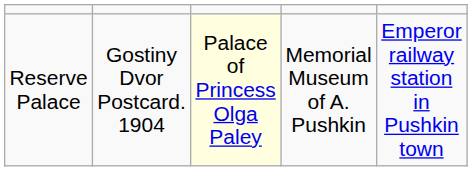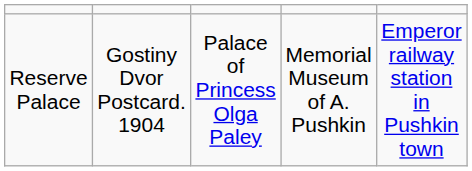(236, 89) lightyellow background -> (236, 89) no background
